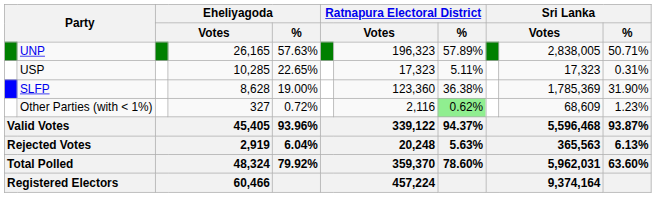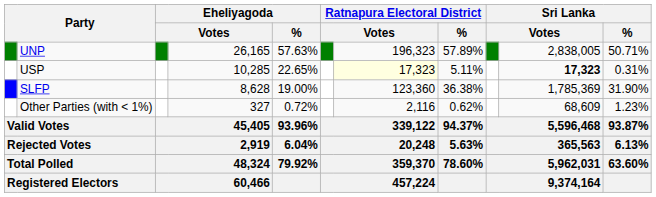(417, 70) no background -> (417, 70) lightyellow background
(582, 70) normal -> (582, 70) bold
(466, 107) lightgreen background -> (466, 107) no background
